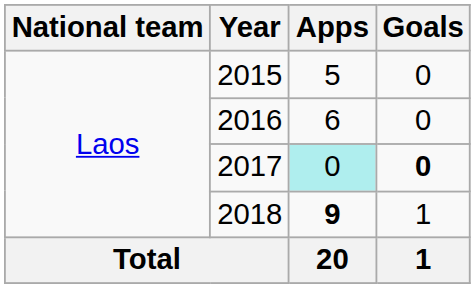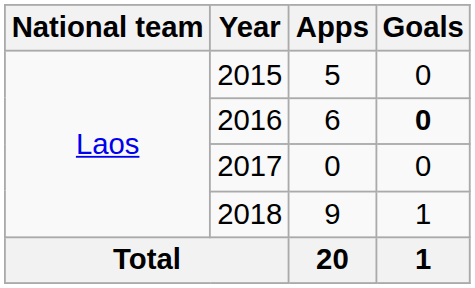(423, 120) normal -> (423, 120) bold
(332, 167) paleturquoise background -> (332, 167) no background
(423, 167) bold -> (423, 167) normal
(332, 213) bold -> (332, 213) normal
